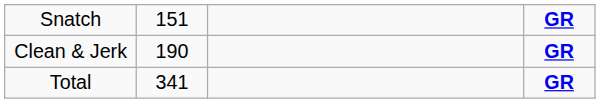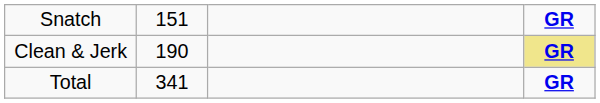(559, 51) no background -> (559, 51) khaki background
